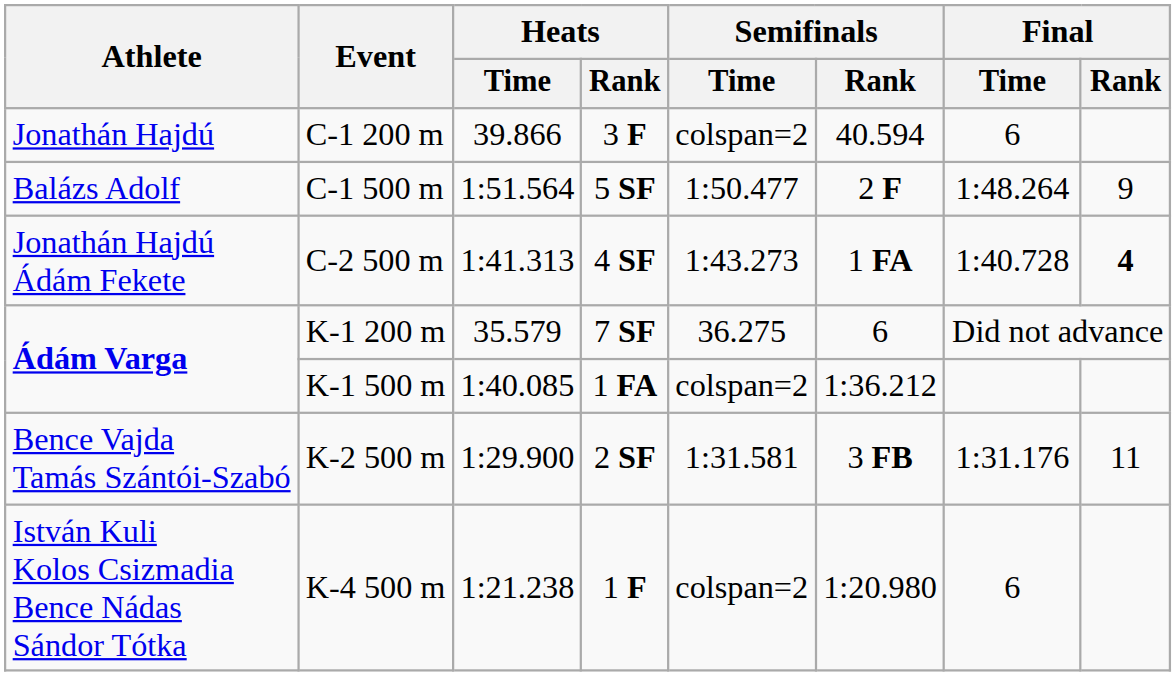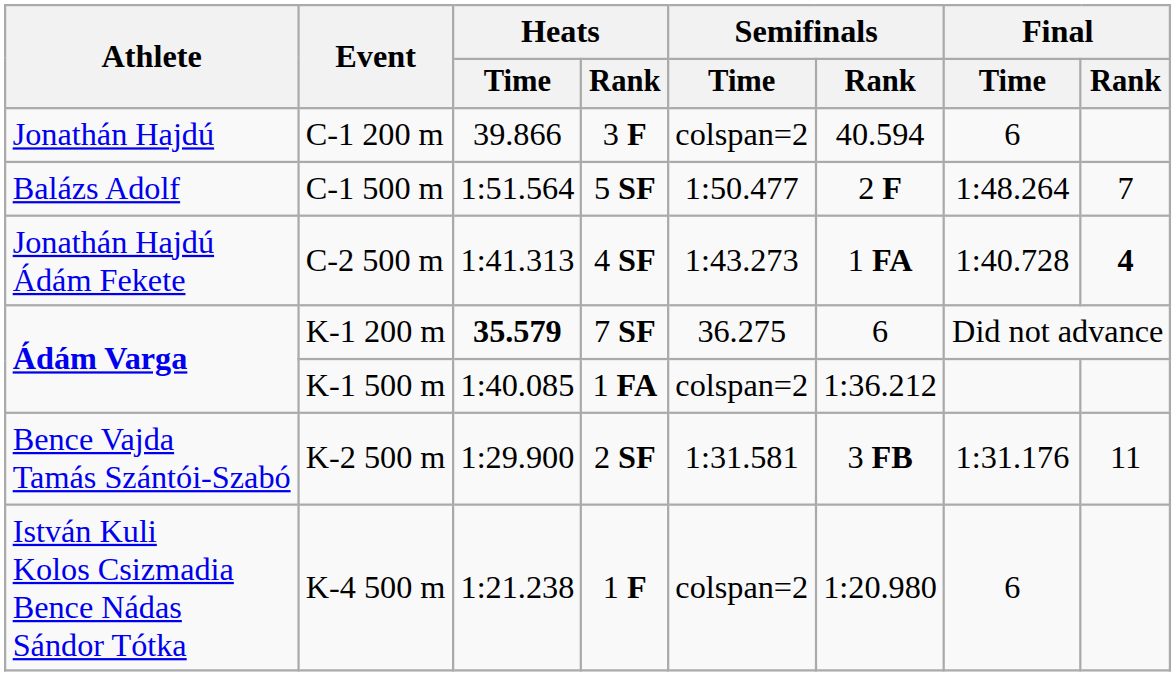(1126, 188) 9 -> (1126, 188) 7
(517, 332) normal -> (517, 332) bold
